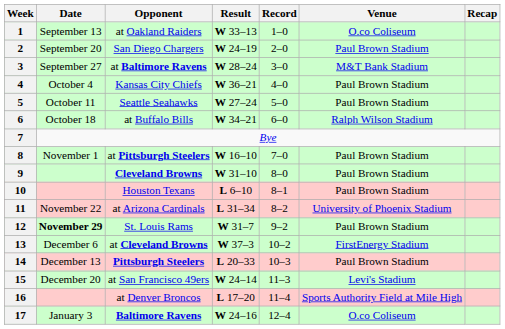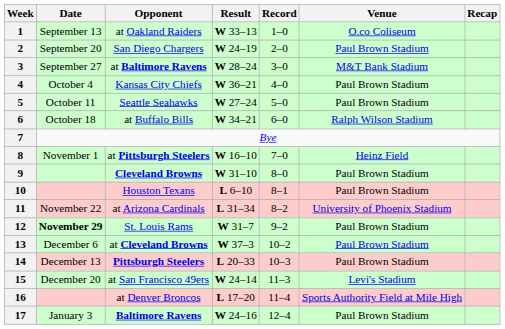(382, 155) Paul Brown Stadium -> (382, 155) Heinz Field
(382, 244) FirstEnergy Stadium -> (382, 244) Paul Brown Stadium
(382, 315) O.co Coliseum -> (382, 315) Paul Brown Stadium
